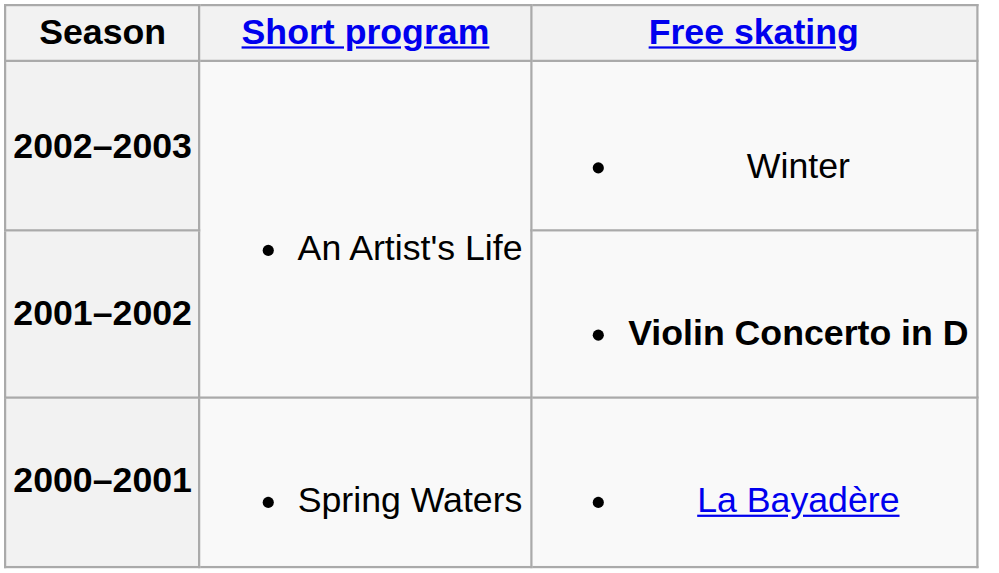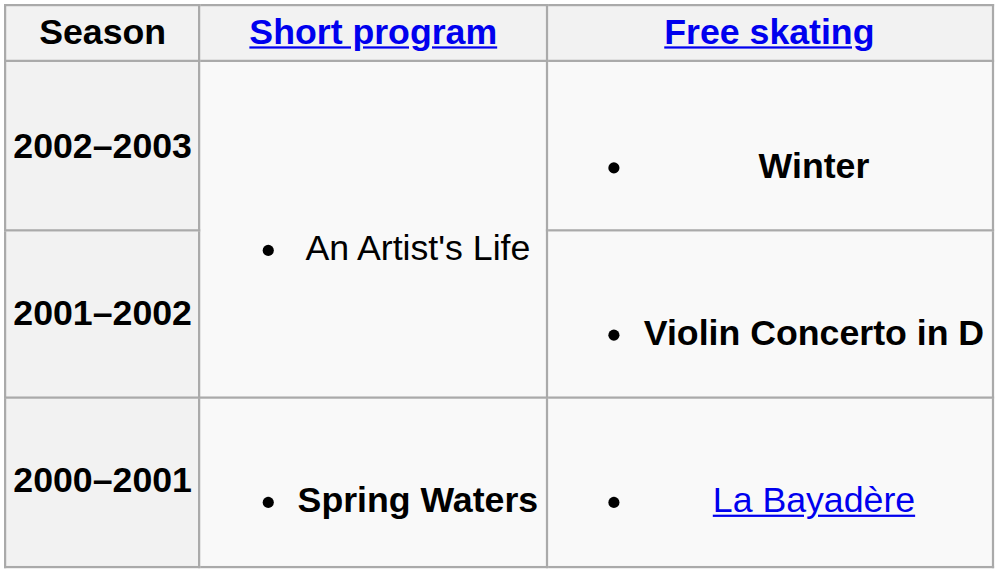(754, 166) normal -> (769, 166) bold
(365, 502) normal -> (373, 502) bold
